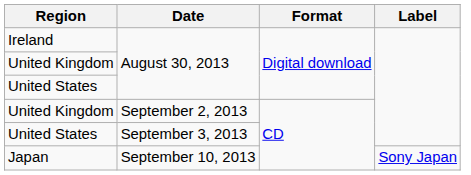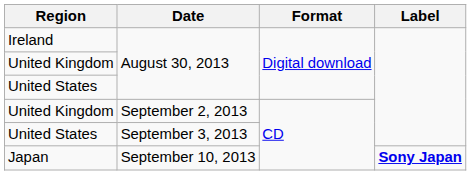(418, 157) normal -> (420, 157) bold
